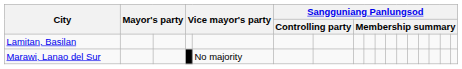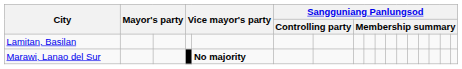(218, 57) normal -> (220, 57) bold
